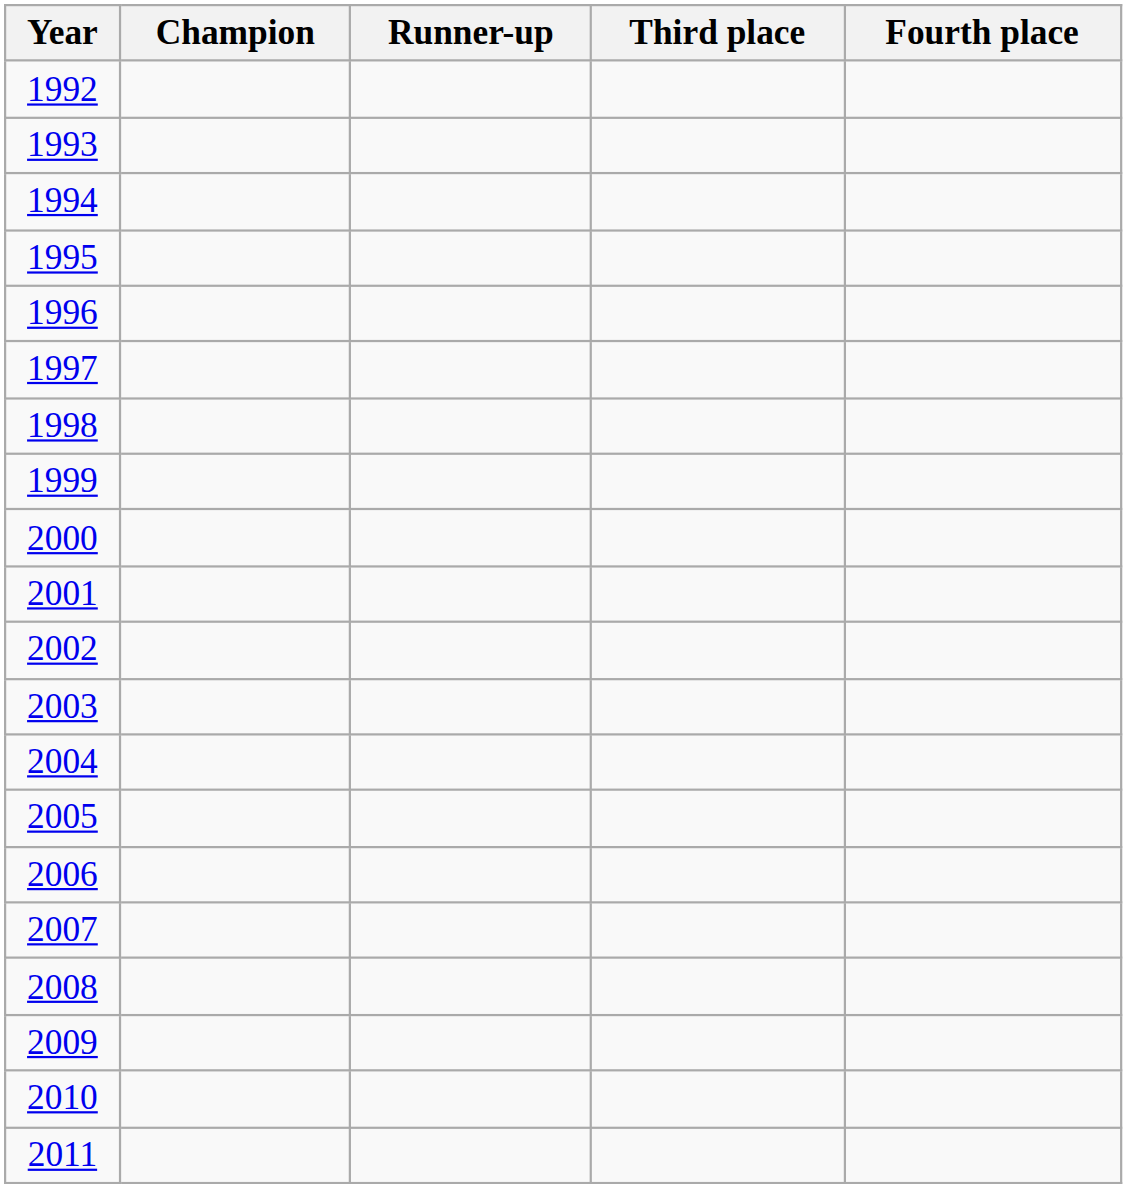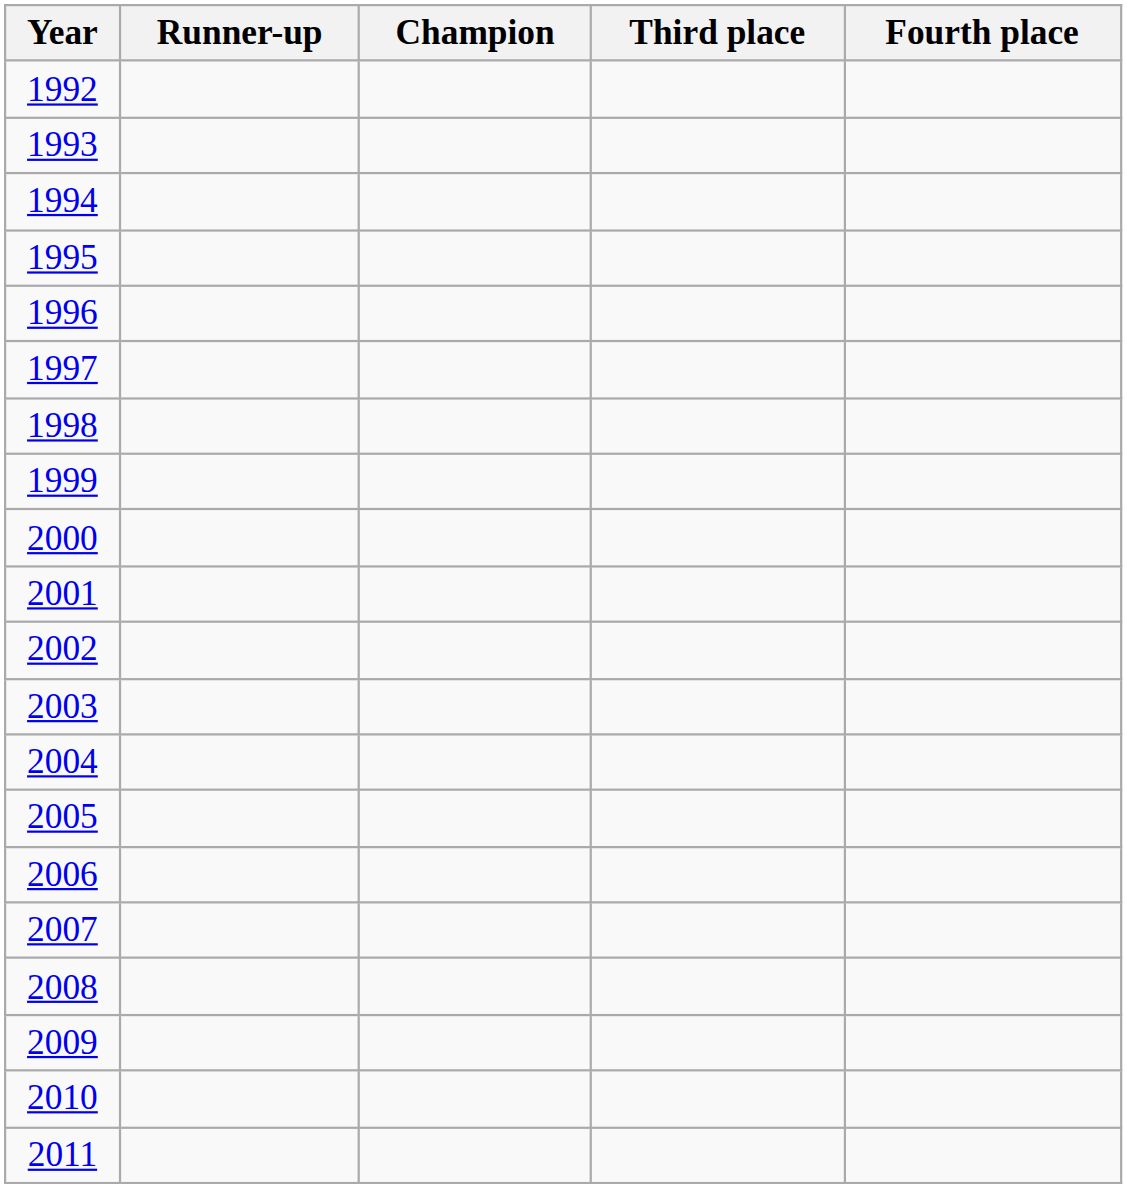columns swapped: (235, 32) <-> (471, 32)
